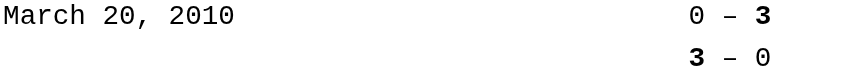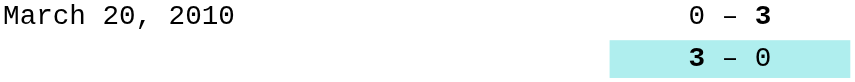(730, 59) no background -> (730, 59) paleturquoise background
